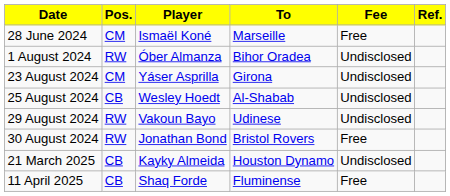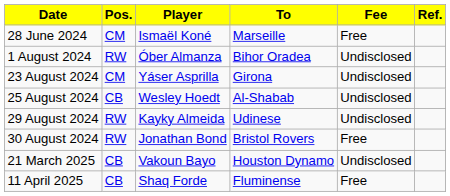(177, 118) Vakoun Bayo -> (181, 118) Kayky Almeida
(181, 160) Kayky Almeida -> (177, 160) Vakoun Bayo
